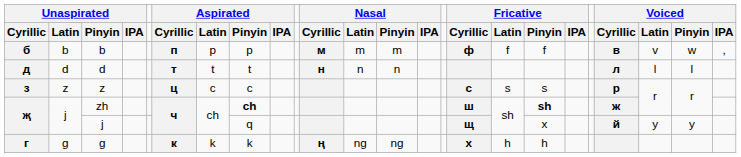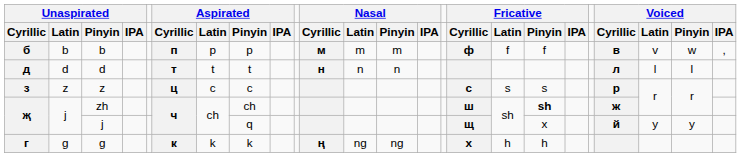(250, 106) bold -> (250, 106) normal
